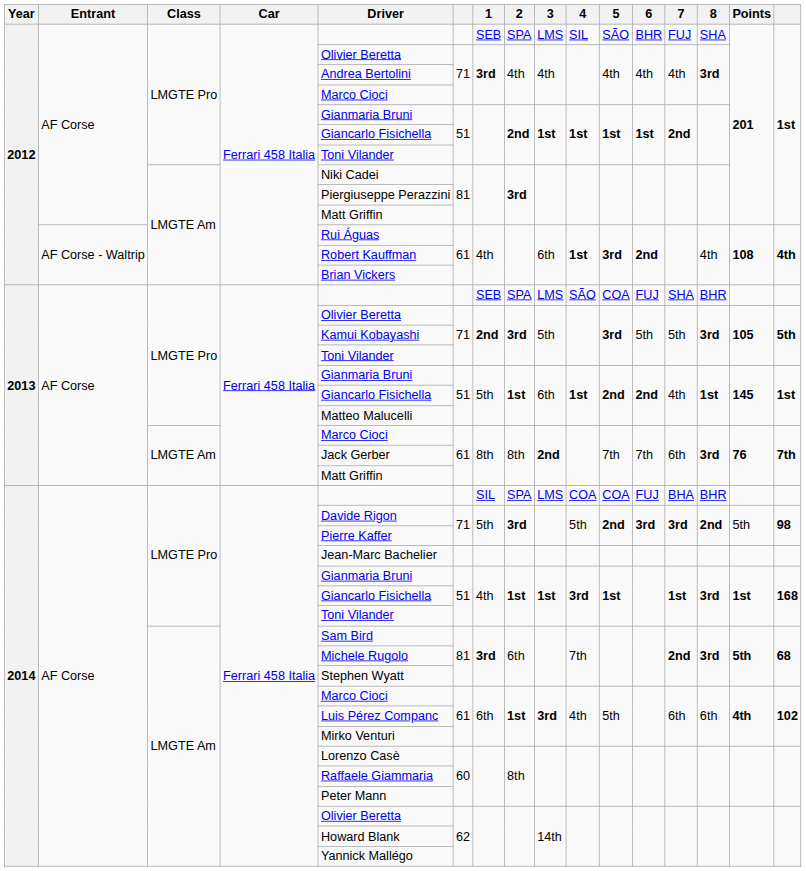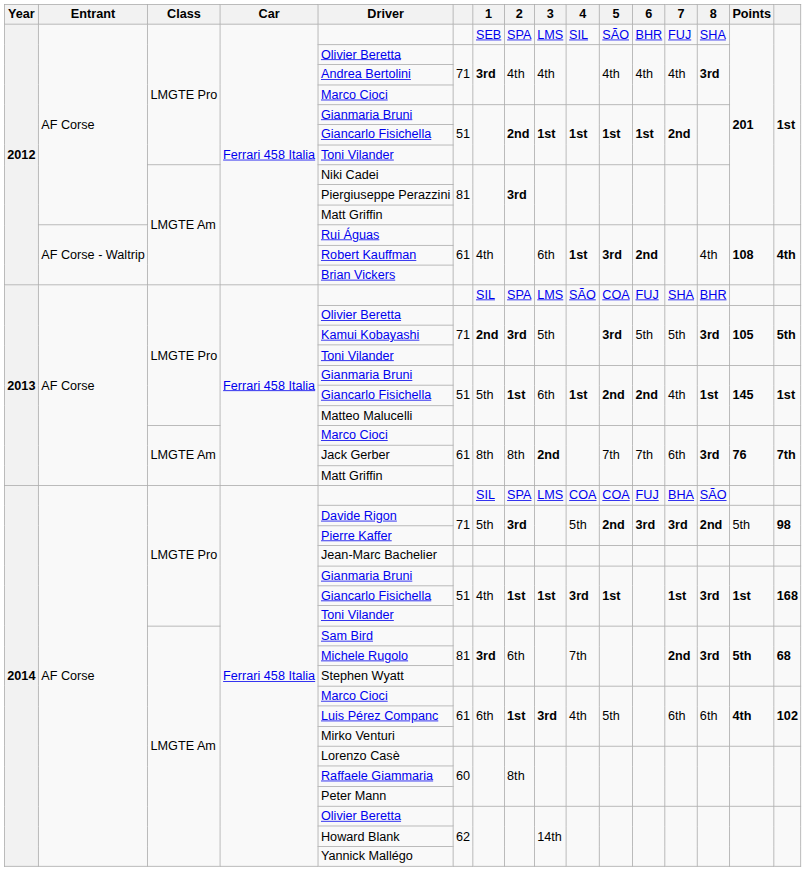(489, 295) SEB -> (485, 295) SIL
(713, 495) BHR -> (713, 495) SÃO
